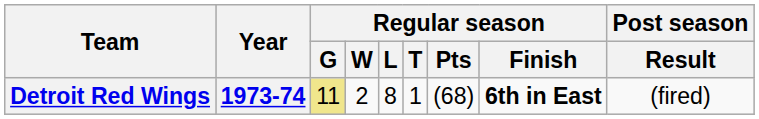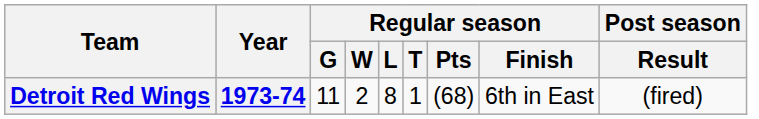(328, 96) khaki background -> (328, 96) no background
(543, 96) bold -> (539, 96) normal
